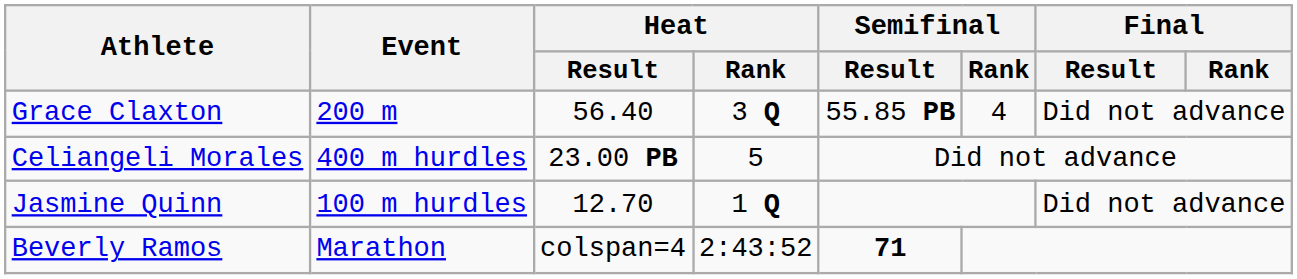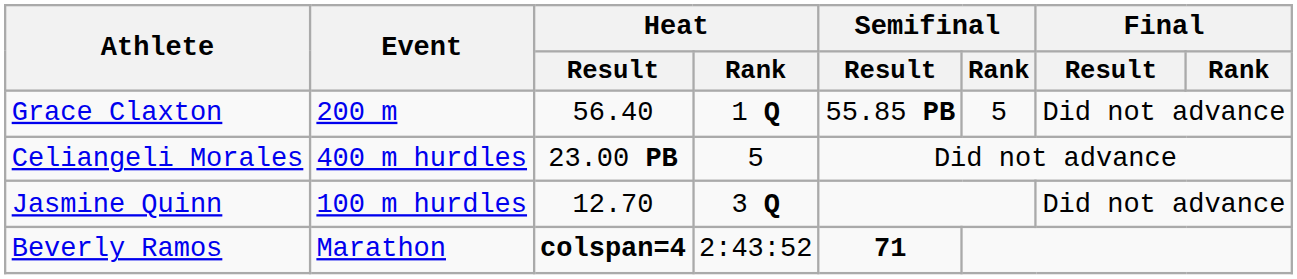(756, 113) 3 Q -> (756, 113) 1 Q
(999, 113) 4 -> (999, 113) 5
(756, 204) 1 Q -> (756, 204) 3 Q
(613, 249) normal -> (613, 249) bold
